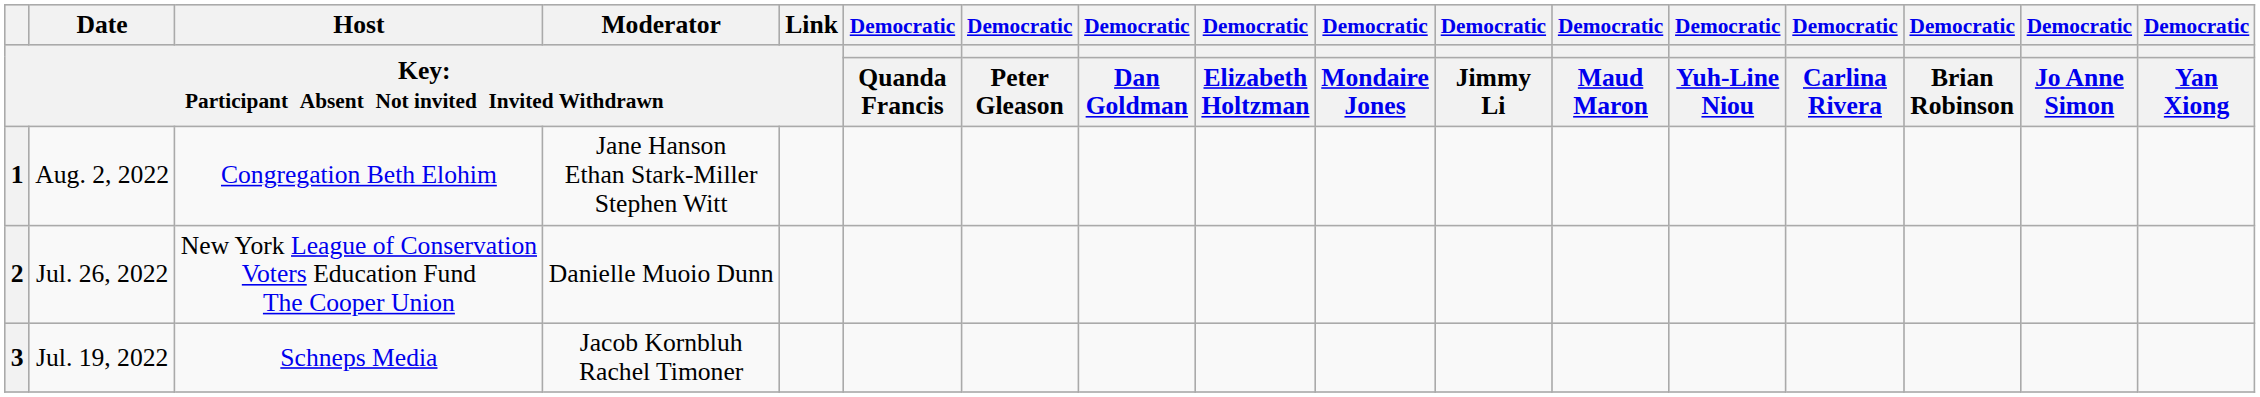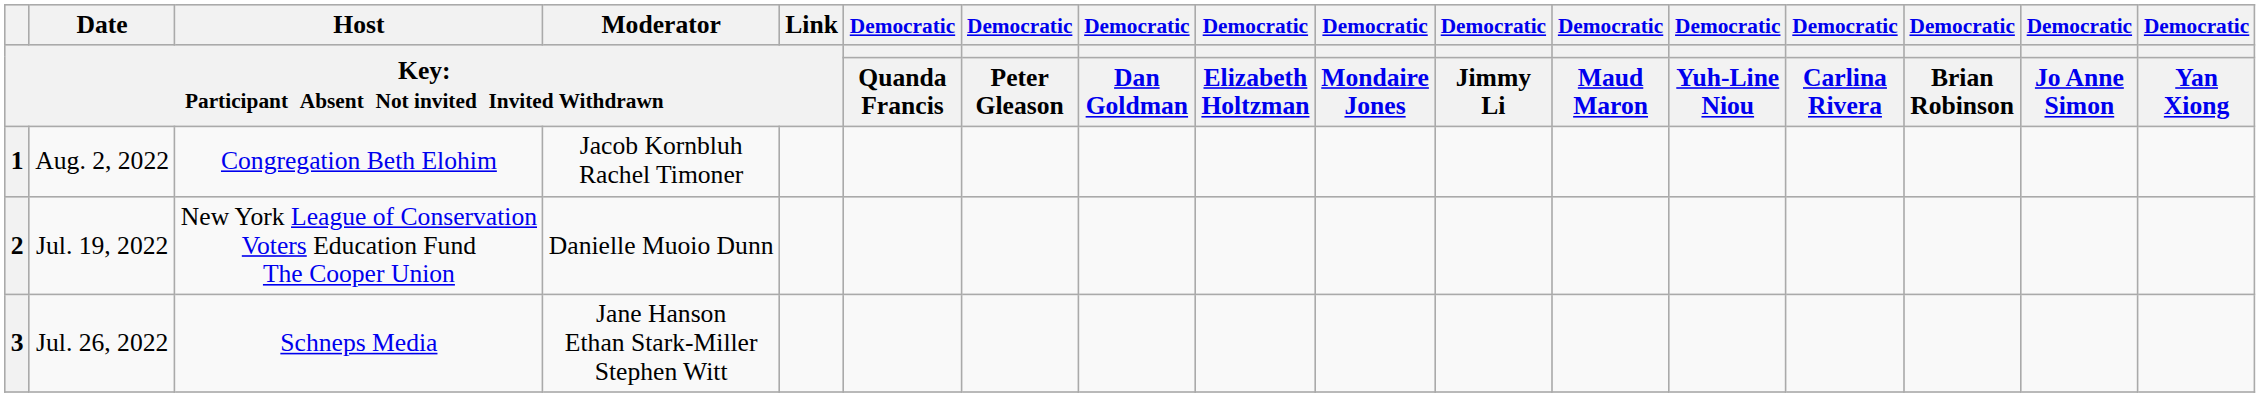(661, 175) Jane Hanson Ethan Stark-Miller Stephen Witt -> (661, 160) Jacob Kornbluh Rachel Timoner
(102, 273) Jul. 26, 2022 -> (102, 244) Jul. 19, 2022
(102, 357) Jul. 19, 2022 -> (102, 342) Jul. 26, 2022
(661, 357) Jacob Kornbluh Rachel Timoner -> (661, 342) Jane Hanson Ethan Stark-Miller Stephen Witt
